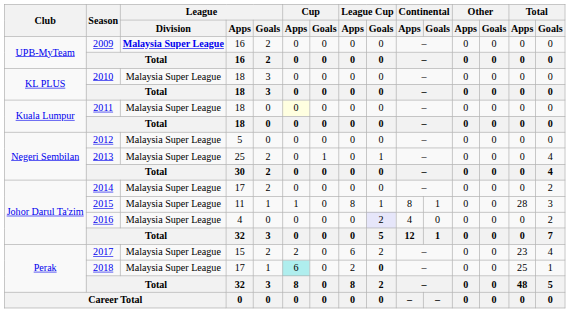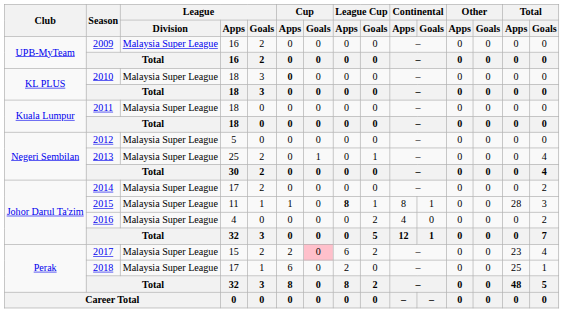(173, 44) bold -> (170, 44) normal
(296, 76) normal -> (290, 76) bold
(296, 108) lightyellow background -> (290, 108) no background
(353, 204) normal -> (347, 204) bold
(381, 220) lavender background -> (375, 220) no background
(324, 252) no background -> (318, 252) pink background
(296, 268) paleturquoise background -> (290, 268) no background
(381, 268) bold -> (375, 268) normal
